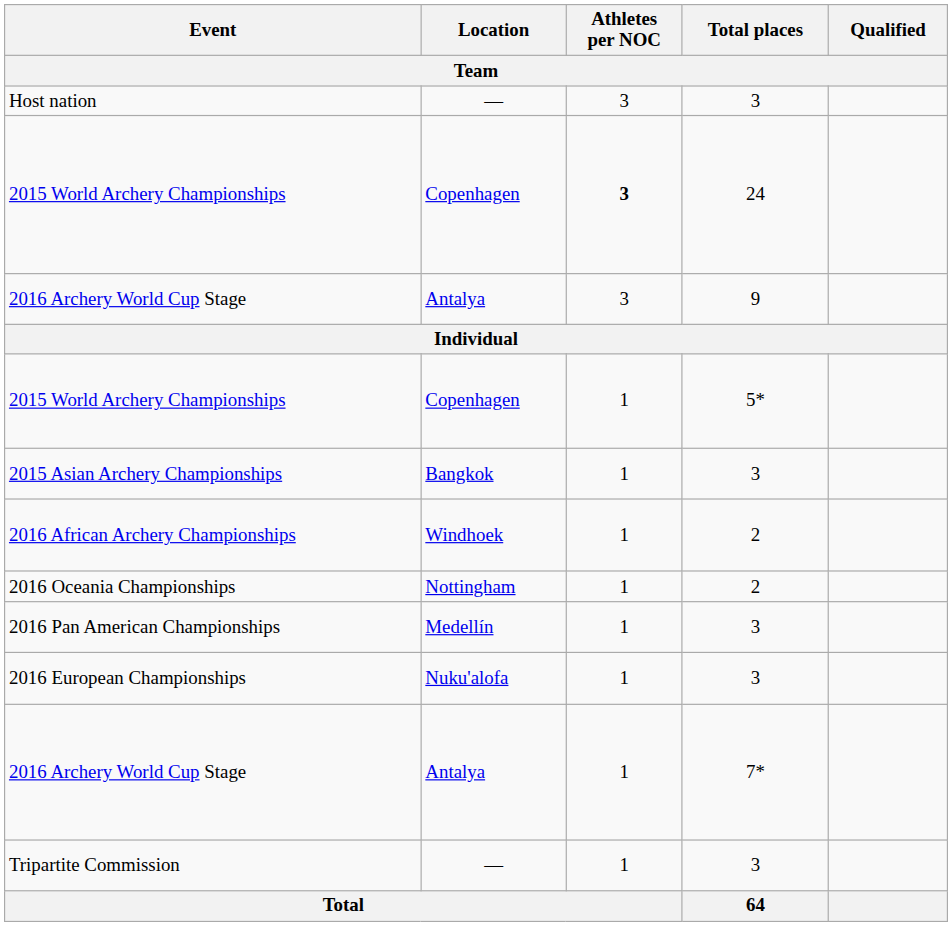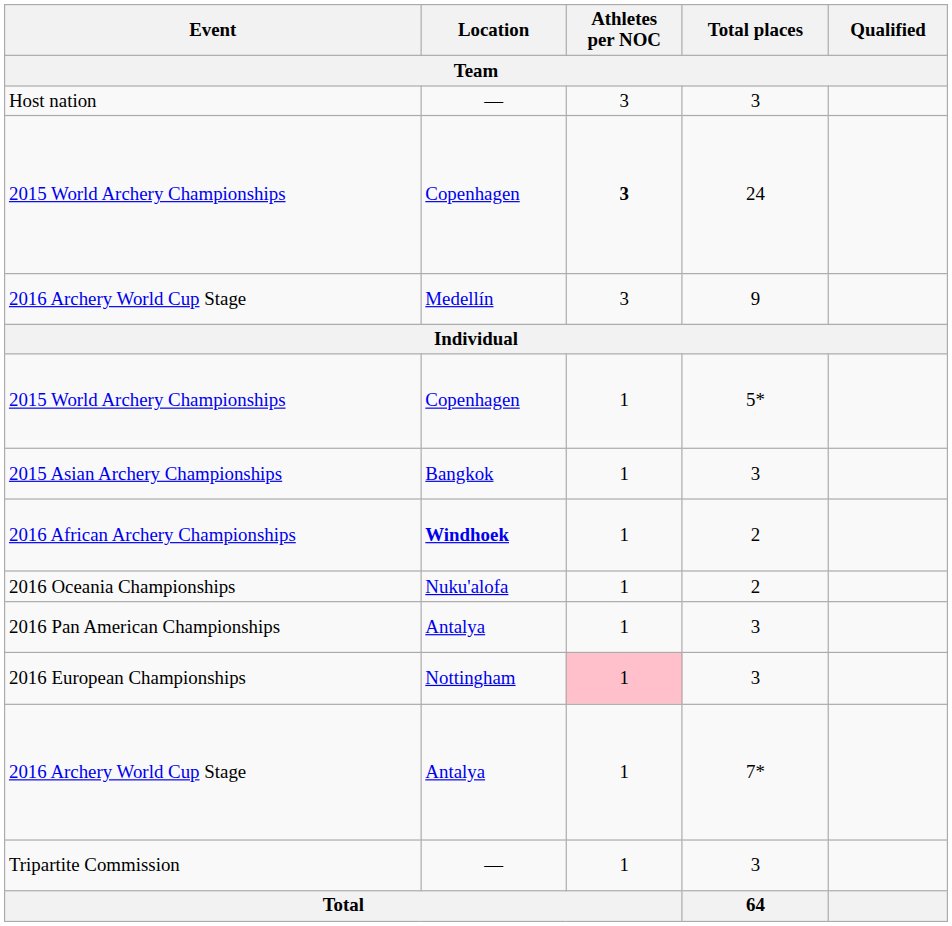(455, 298) Antalya -> (459, 298) Medellín
(464, 535) normal -> (467, 535) bold
(470, 586) Nottingham -> (467, 586) Nuku'alofa
(459, 626) Medellín -> (455, 626) Antalya
(467, 678) Nuku'alofa -> (470, 678) Nottingham
(624, 678) no background -> (624, 678) pink background
